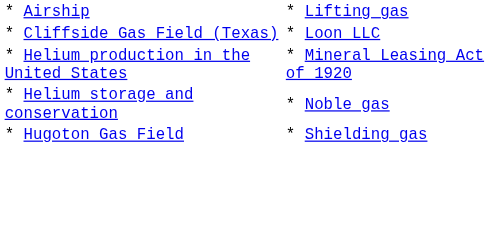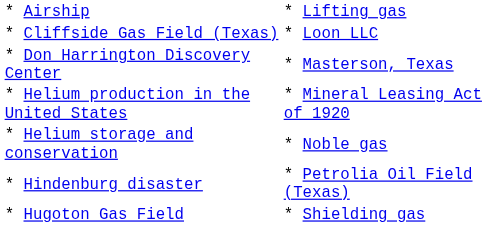+ row: (127, 64)
+ row: (104, 184)
